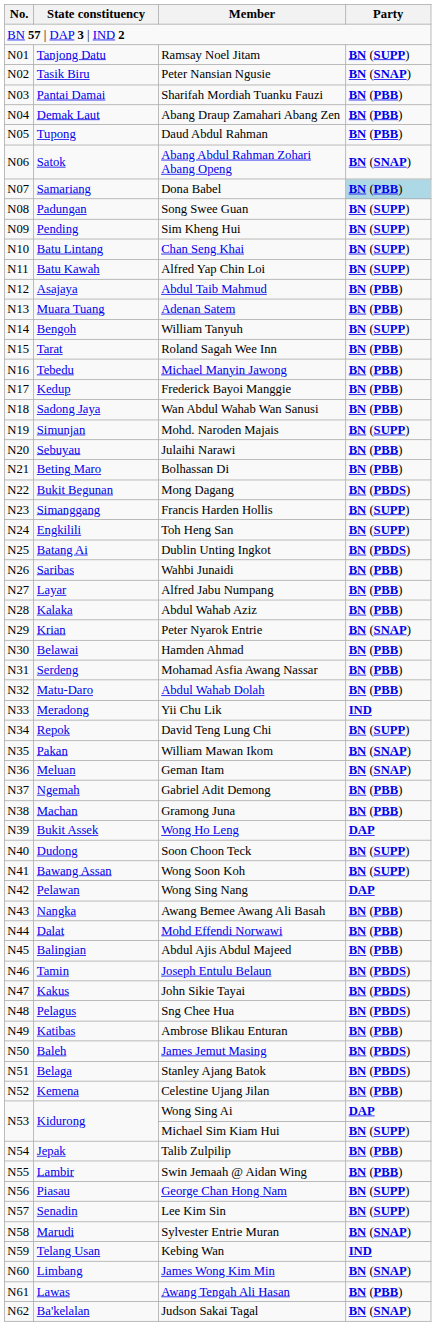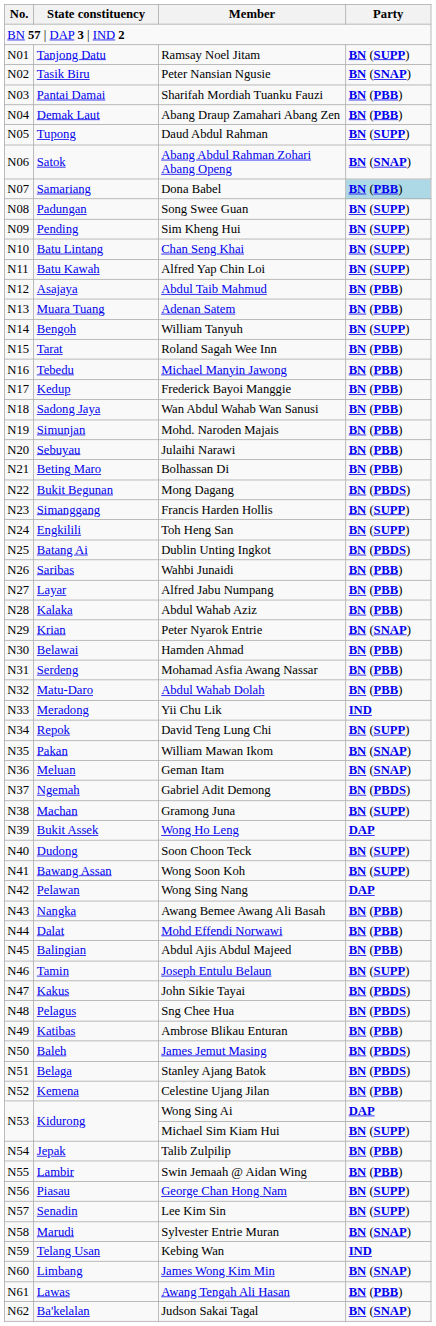(376, 134) BN (PBB) -> (379, 134) BN (SUPP)
(379, 429) BN (SUPP) -> (376, 429) BN (PBB)
(376, 790) BN (PBB) -> (379, 790) BN (PBDS)
(376, 810) BN (PBB) -> (379, 810) BN (SUPP)
(379, 970) BN (PBDS) -> (379, 970) BN (SUPP)
